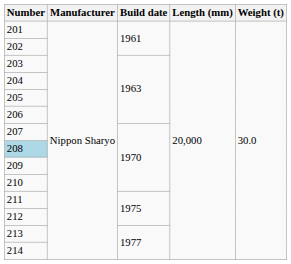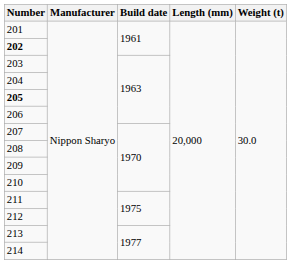(15, 47) normal -> (15, 47) bold
(15, 98) normal -> (15, 98) bold
(15, 149) lightblue background -> (15, 149) no background
